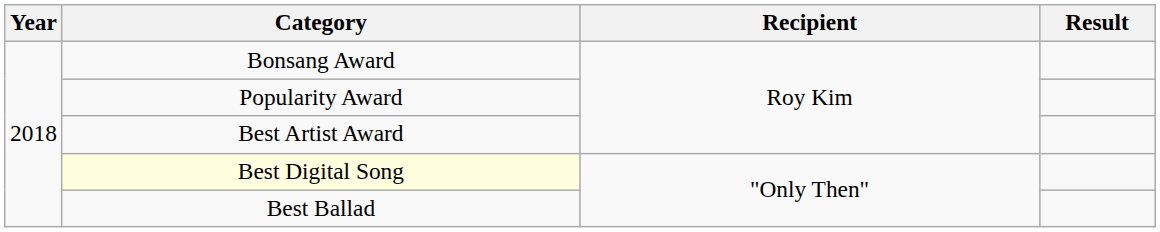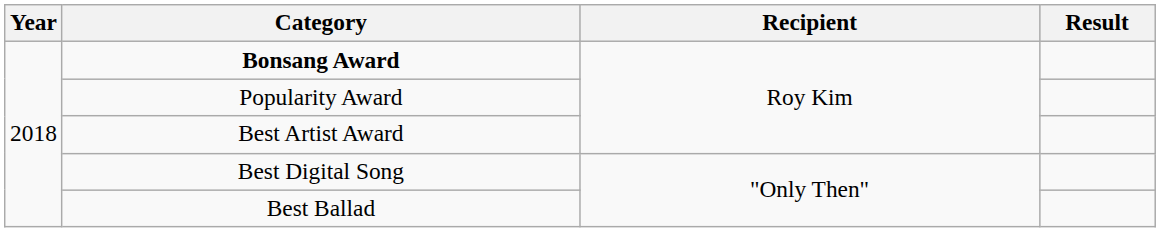(321, 60) normal -> (321, 60) bold
(321, 171) lightyellow background -> (321, 171) no background
